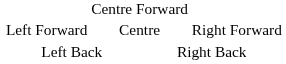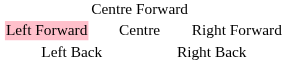(47, 30) no background -> (47, 30) pink background
